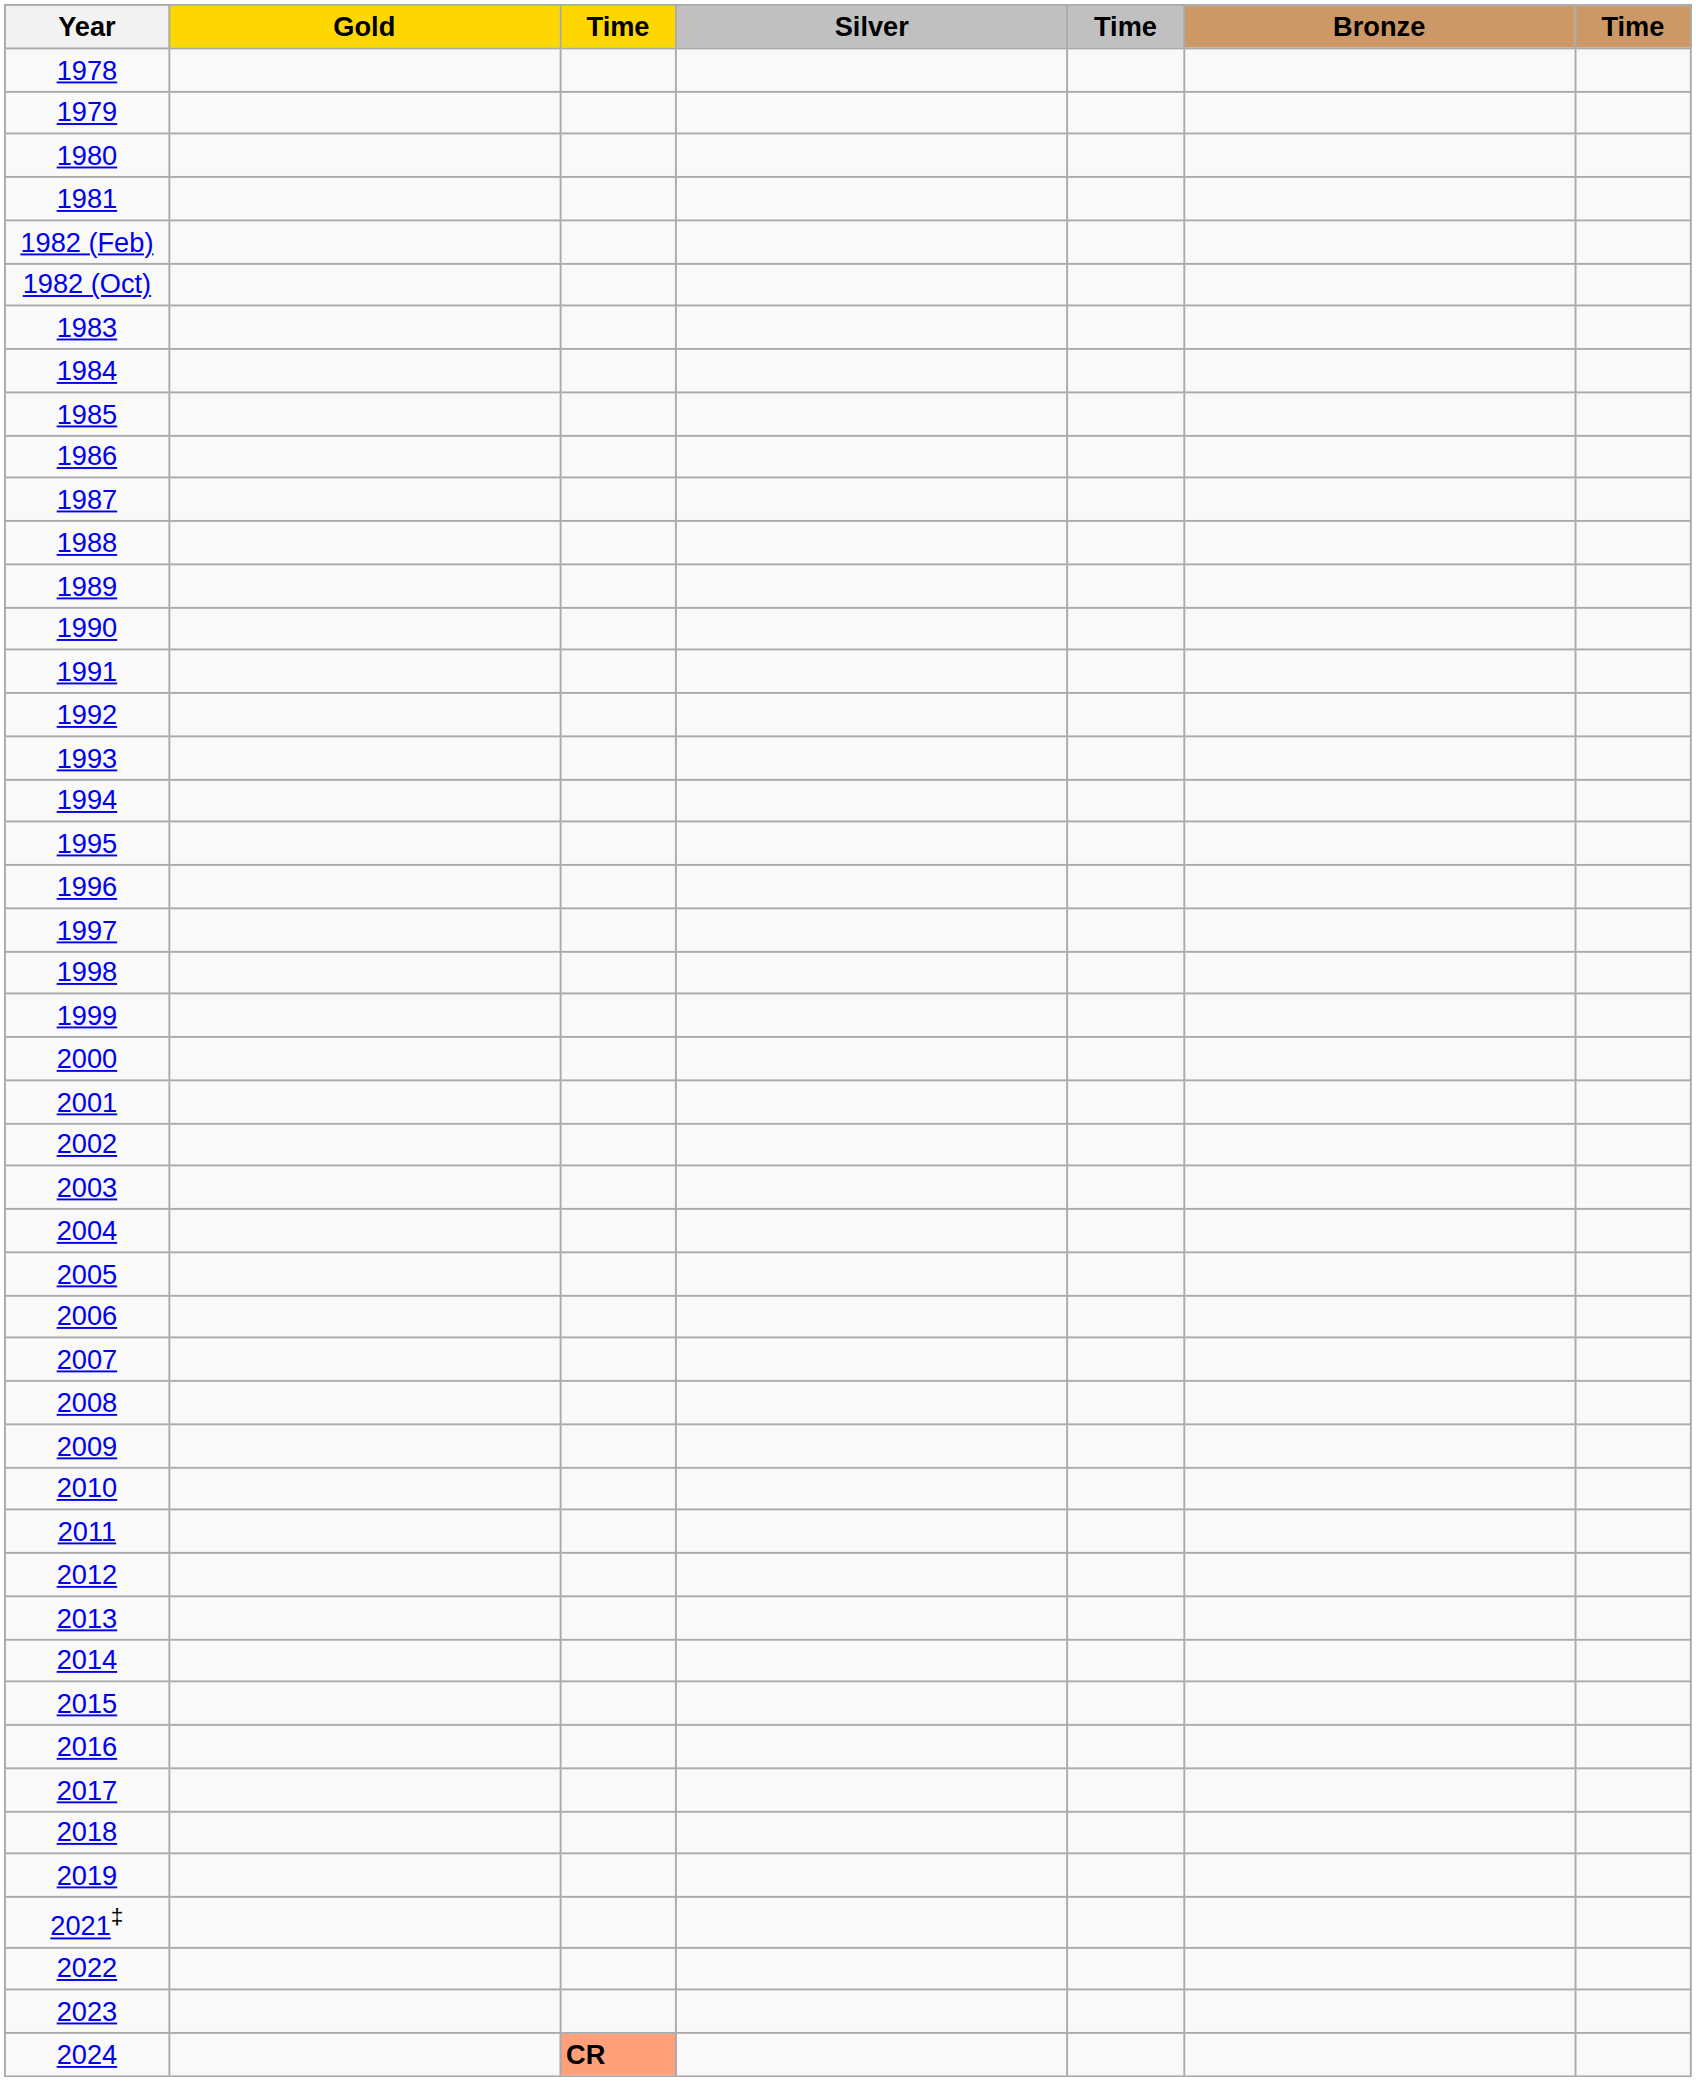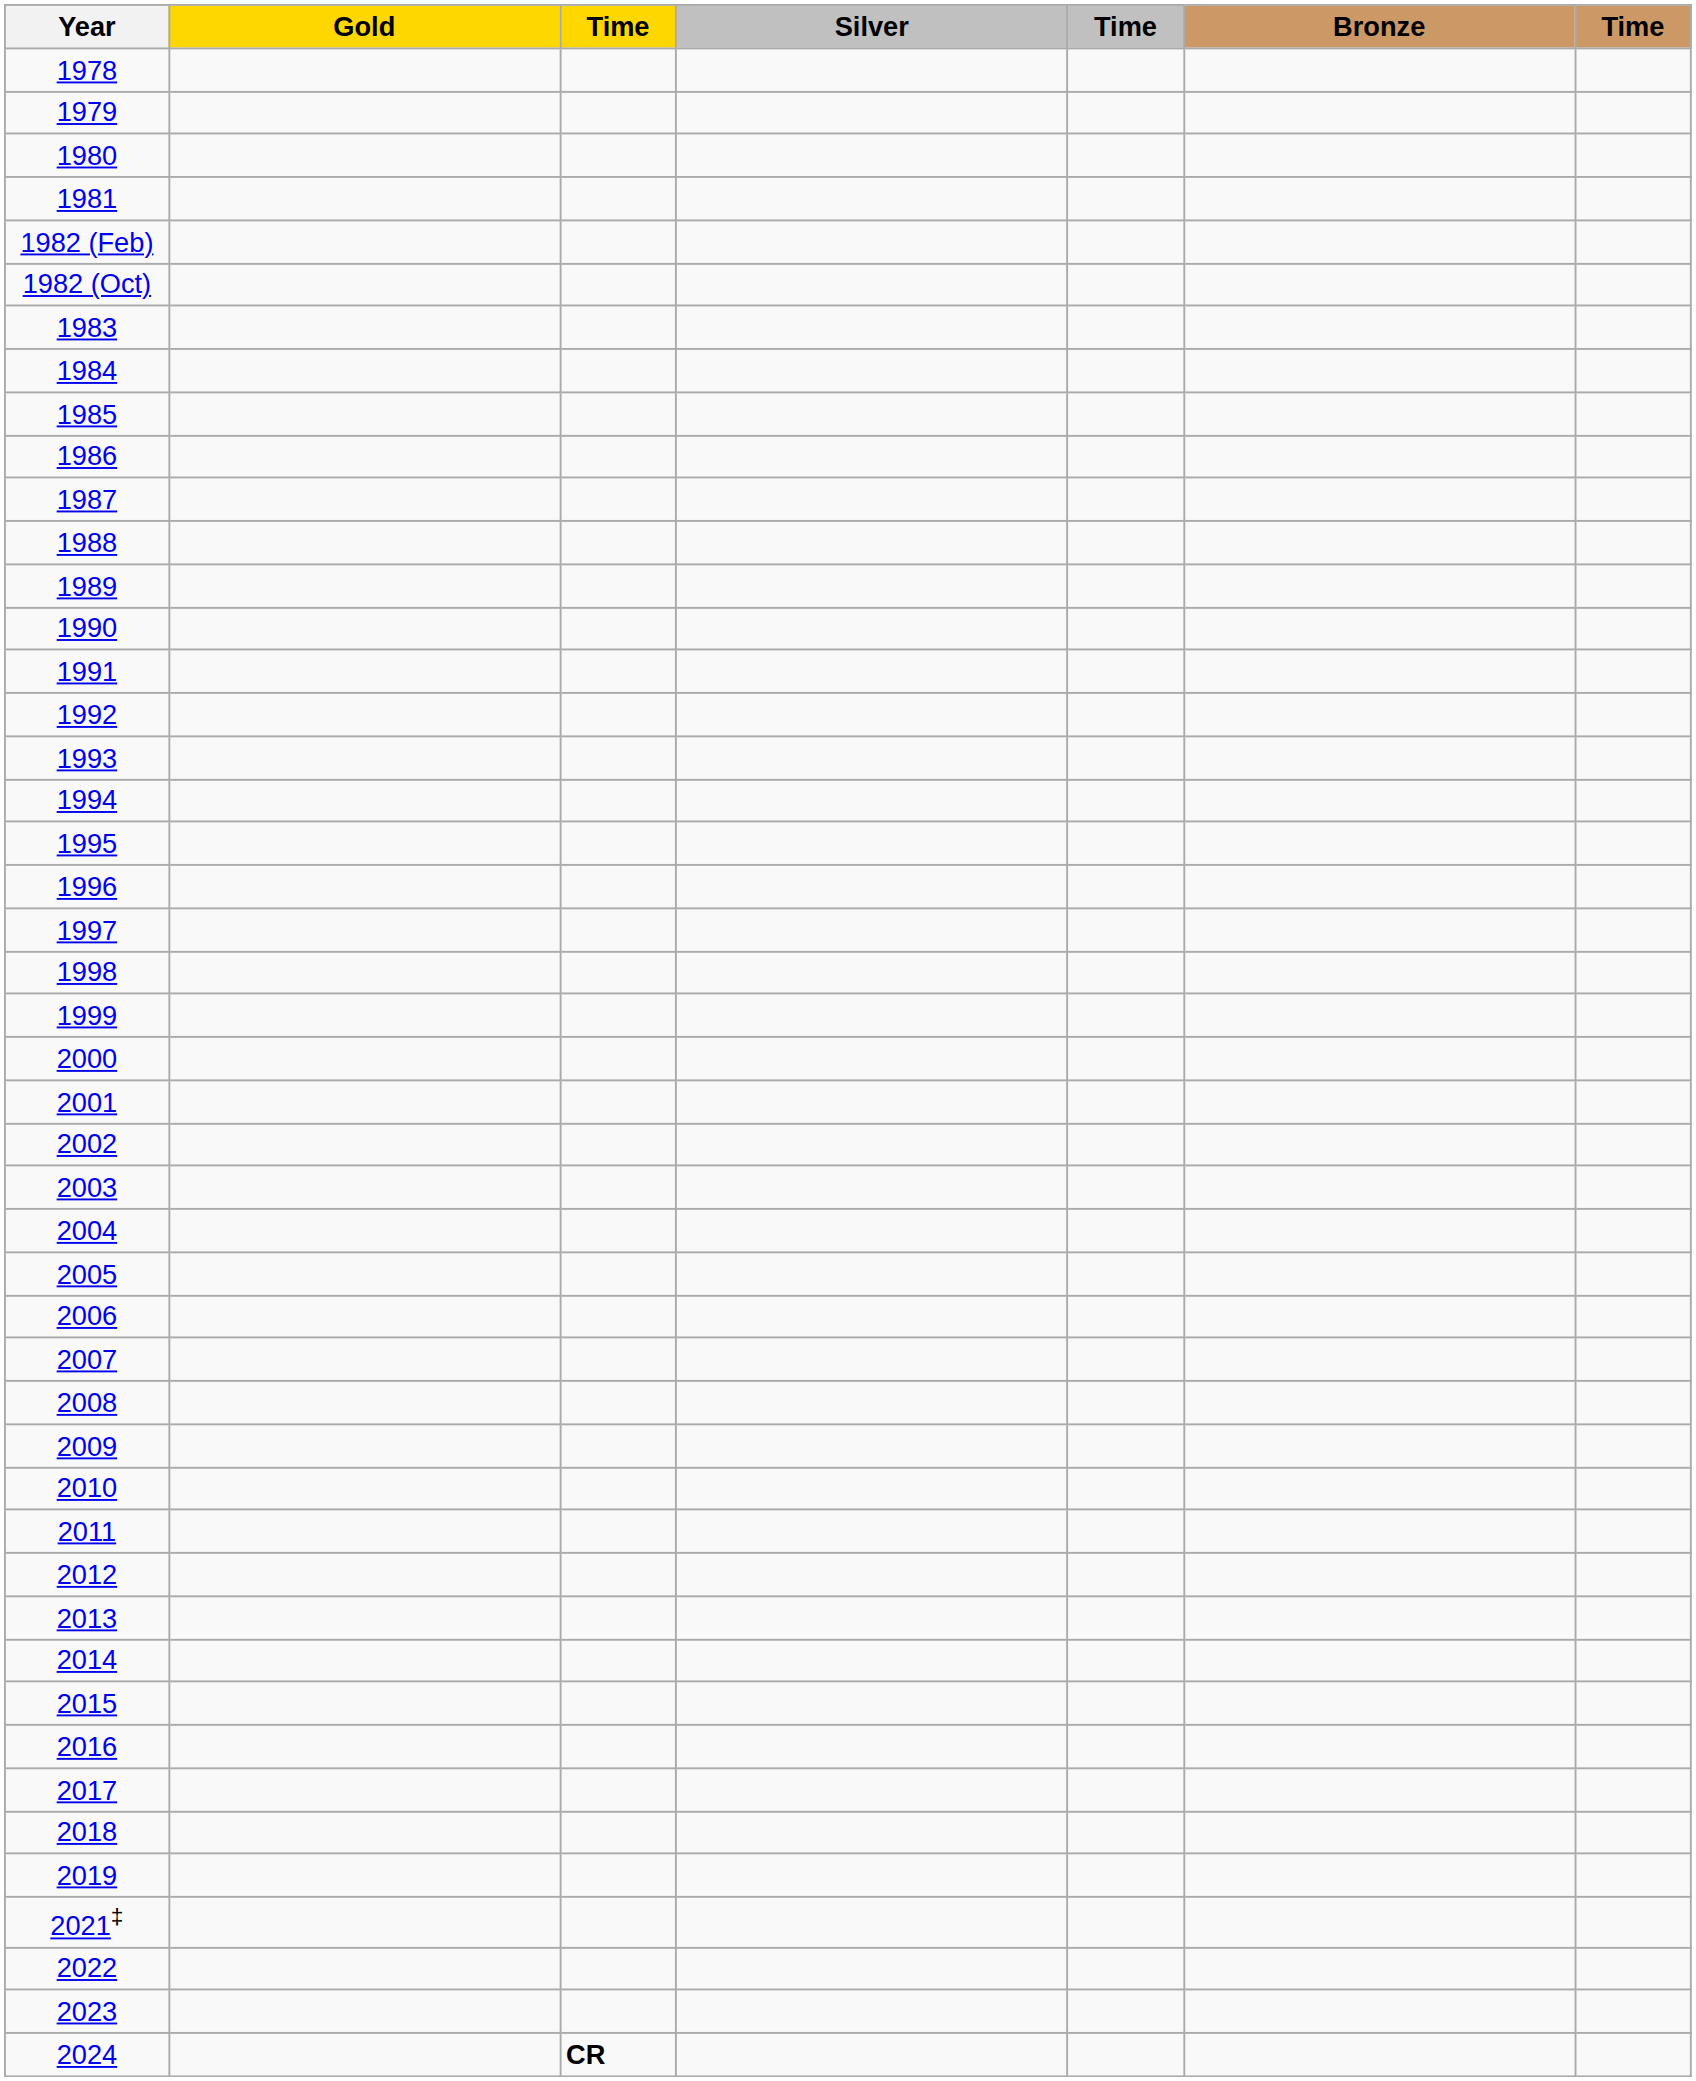(586, 2055) lightsalmon background -> (586, 2055) no background
